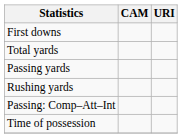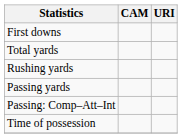rows swapped: (40, 87) <-> (39, 68)
